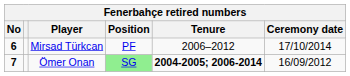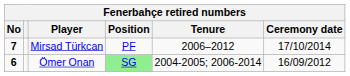(14, 46) 6 -> (14, 46) 7
(14, 63) 7 -> (14, 63) 6
(208, 63) bold -> (208, 63) normal
